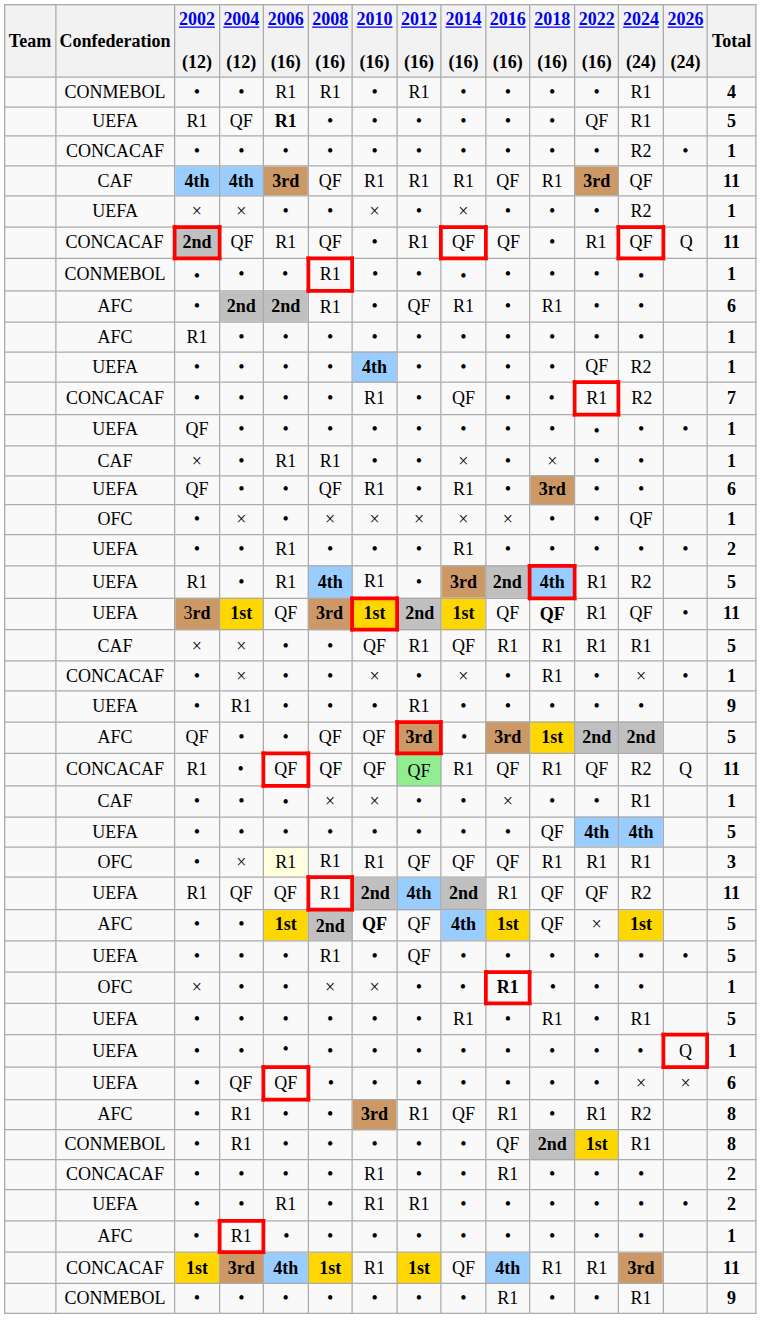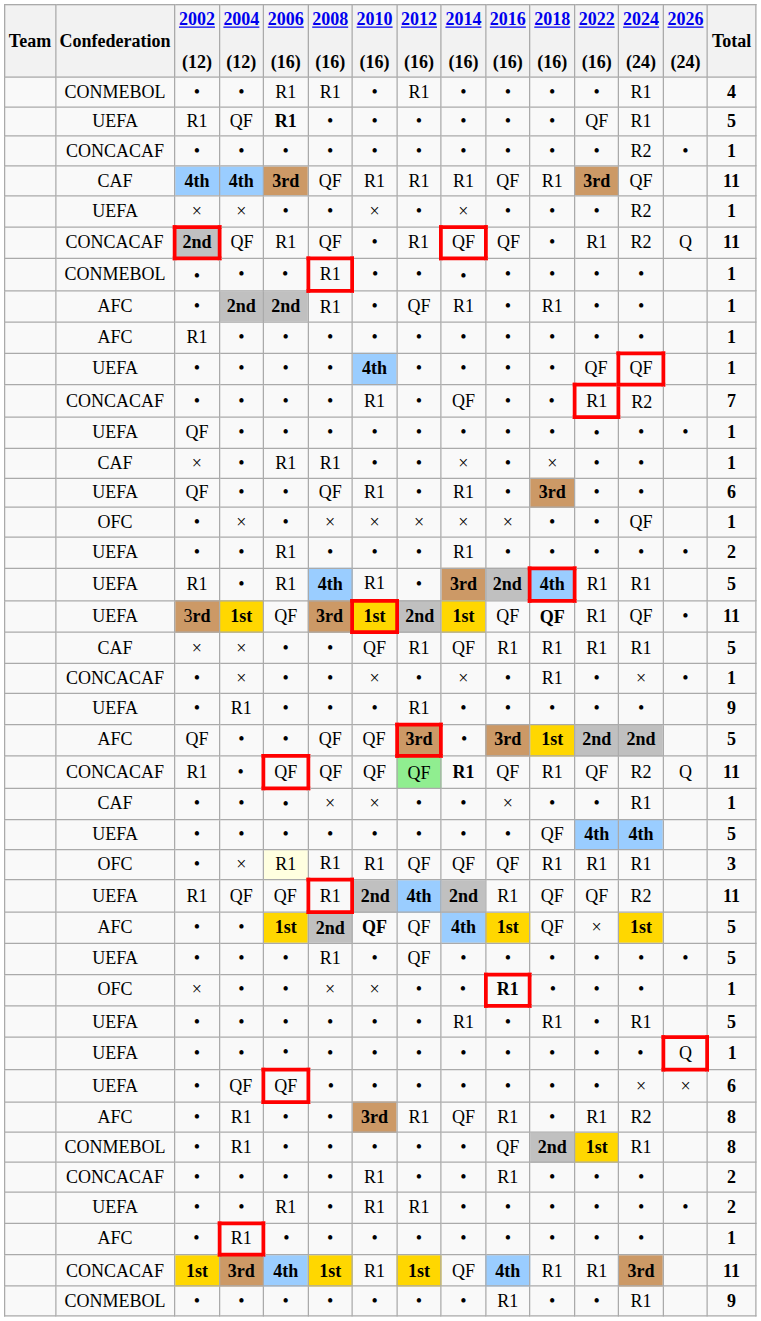(641, 242) QF -> (641, 242) R2
(732, 306) 6 -> (732, 306) 1
(641, 367) R2 -> (641, 369) QF
(641, 581) R2 -> (641, 584) R1
(463, 770) normal -> (463, 772) bold
